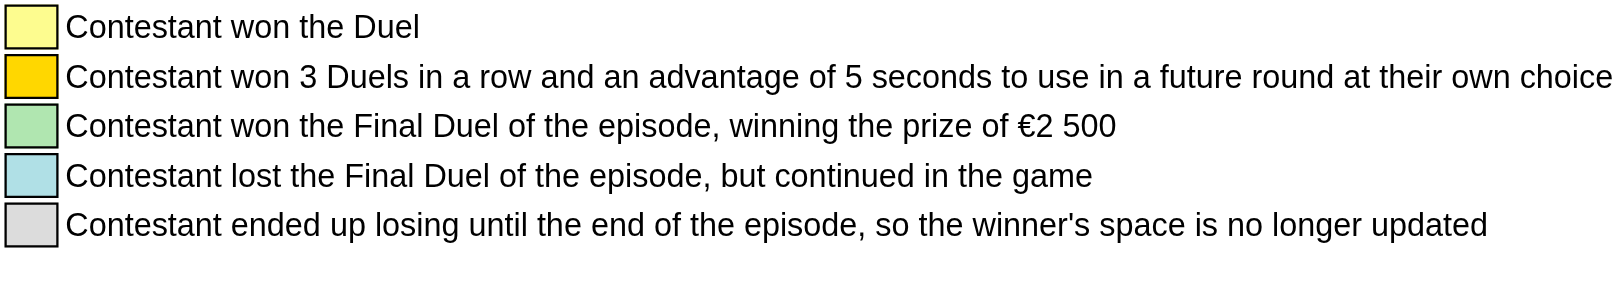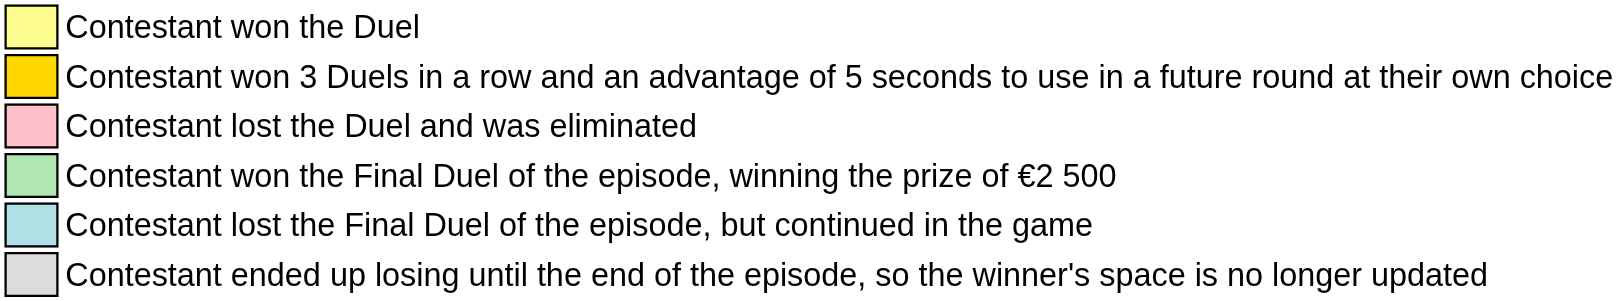+ row: (381, 126)
